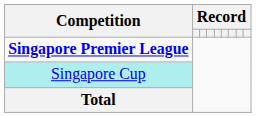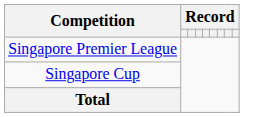(98, 49) bold -> (93, 49) normal
(98, 74) paleturquoise background -> (93, 74) no background
